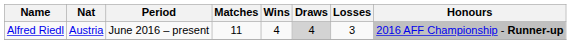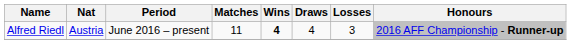(277, 30) normal -> (277, 30) bold
(311, 30) lightgrey background -> (311, 30) no background
